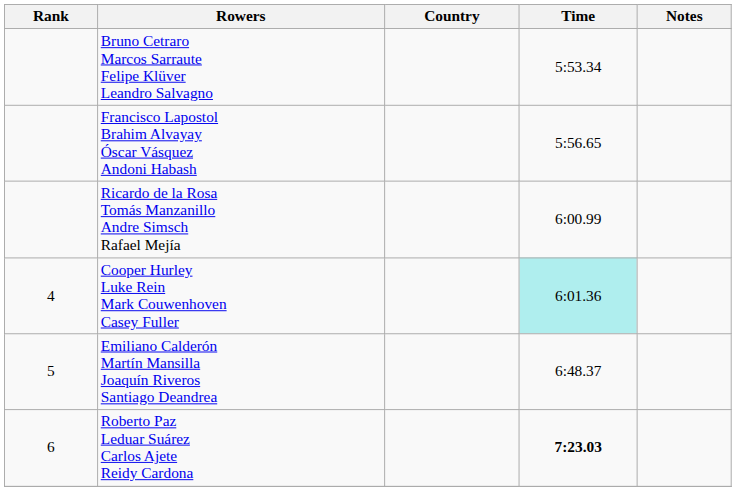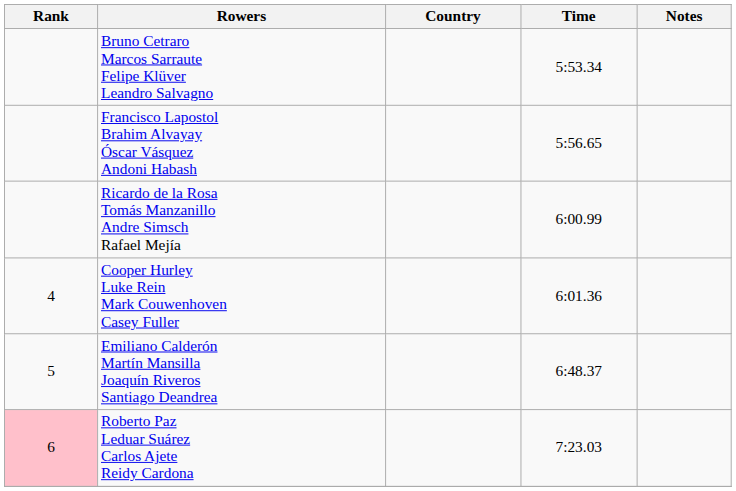(578, 295) paleturquoise background -> (579, 295) no background
(51, 447) no background -> (51, 447) pink background
(578, 447) bold -> (579, 447) normal
